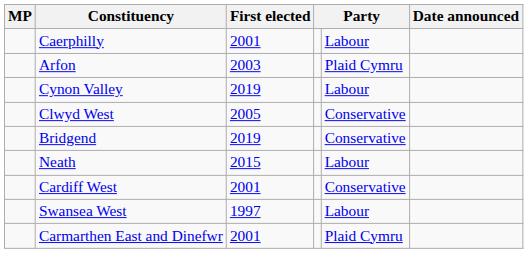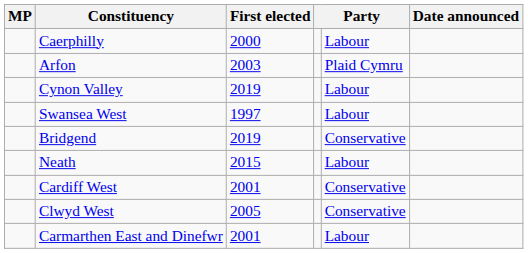(245, 41) 2001 -> (245, 41) 2000
rows swapped: (76, 114) <-> (83, 211)
(364, 235) Plaid Cymru -> (347, 235) Labour
